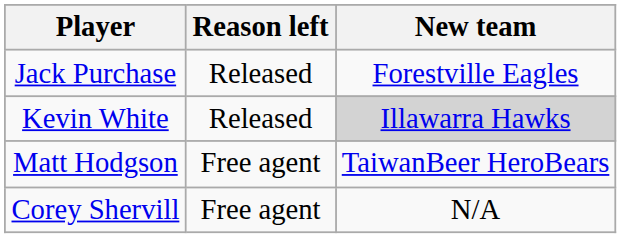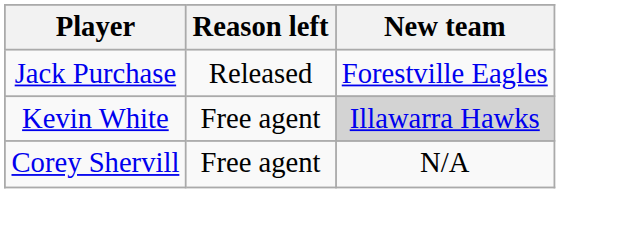(261, 118) Released -> (261, 118) Free agent
- row: (95, 163)
